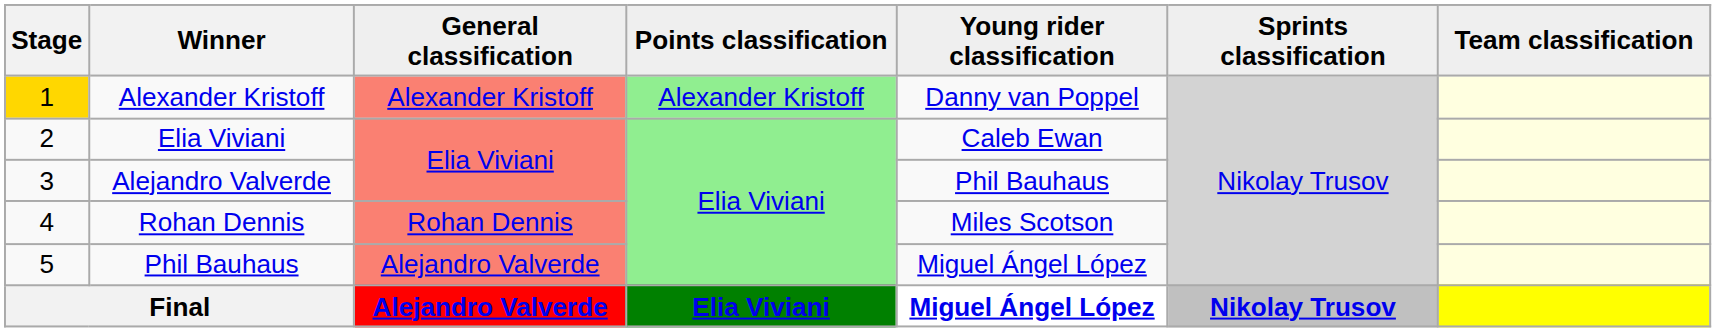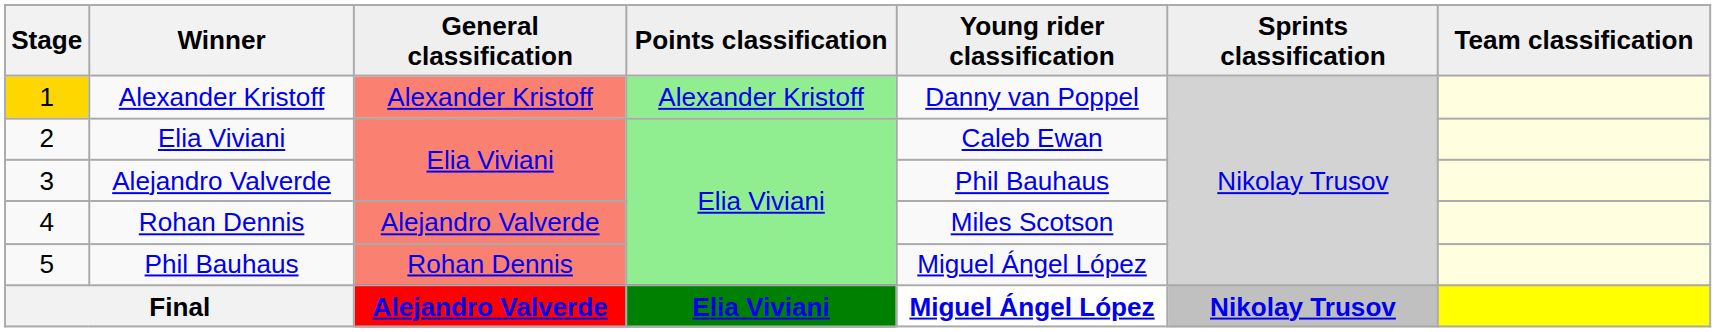(490, 223) Rohan Dennis -> (490, 223) Alejandro Valverde
(490, 264) Alejandro Valverde -> (490, 264) Rohan Dennis
